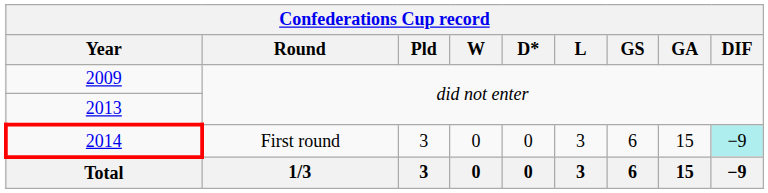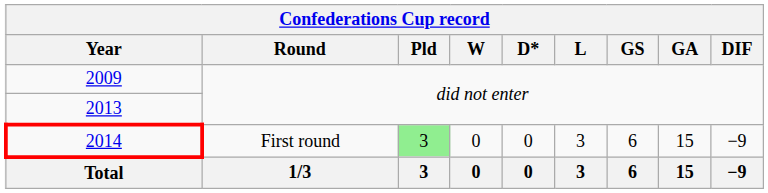(424, 140) no background -> (424, 140) lightgreen background
(737, 140) paleturquoise background -> (737, 140) no background
